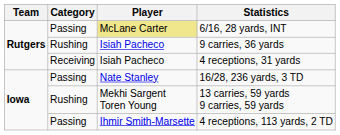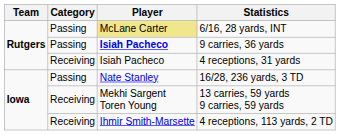(69, 45) Rushing -> (68, 45) Passing
(132, 45) normal -> (134, 45) bold
(69, 99) Rushing -> (73, 99) Receiving
(68, 121) Passing -> (73, 121) Receiving
